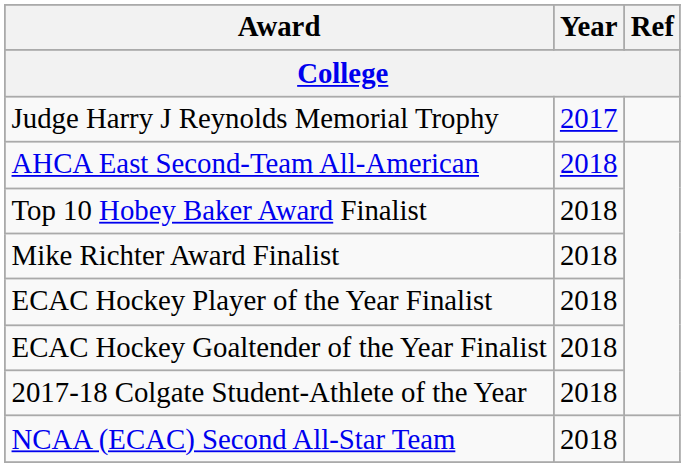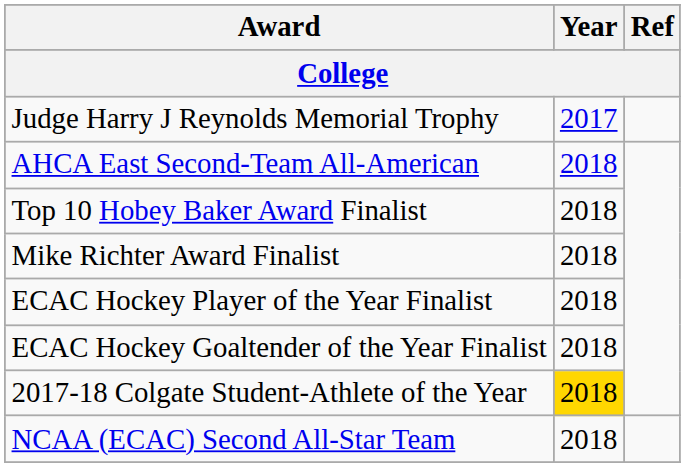(589, 392) no background -> (589, 392) gold background
